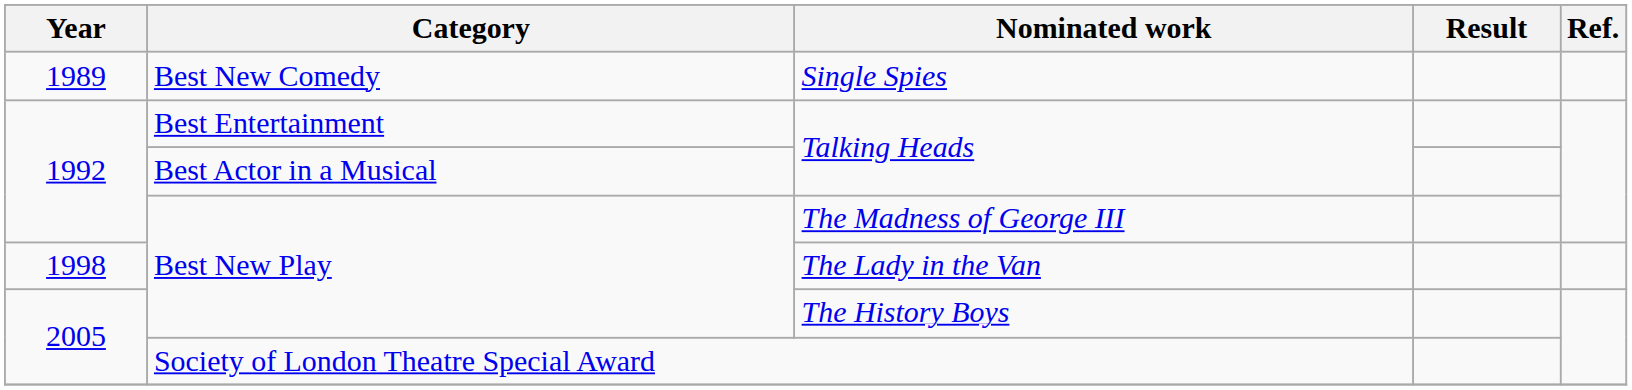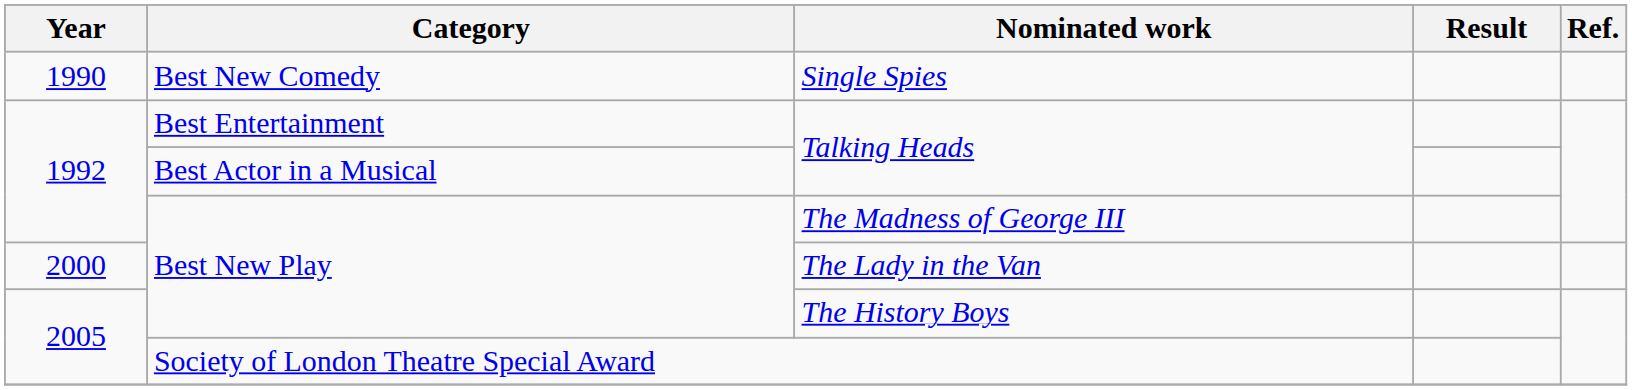(76, 75) 1989 -> (76, 75) 1990
(76, 265) 1998 -> (76, 265) 2000
